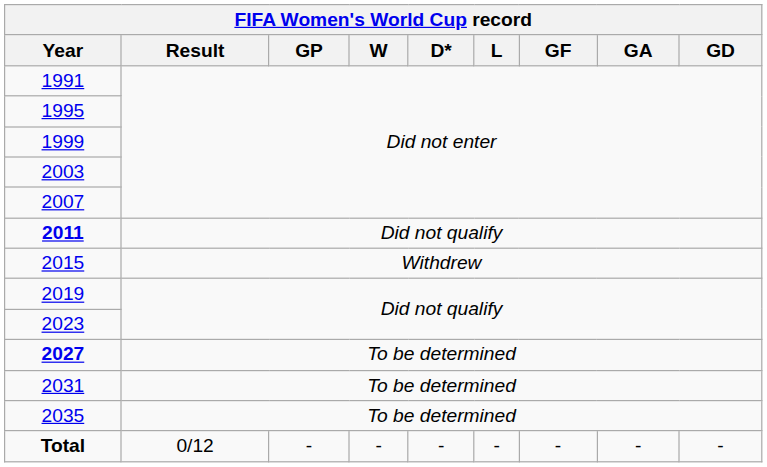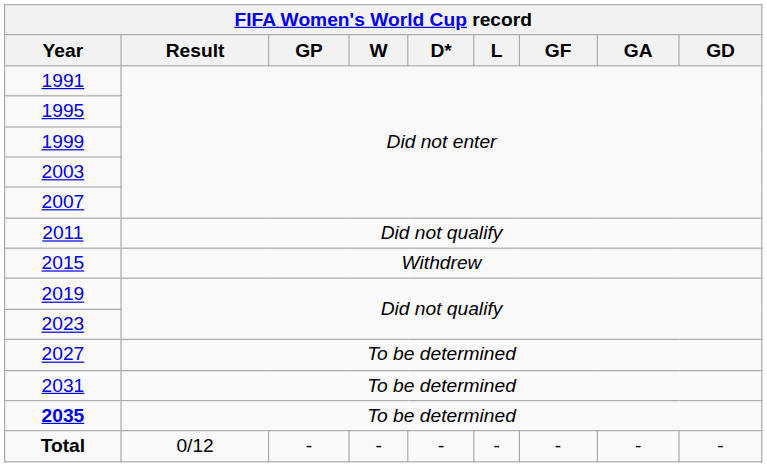(63, 232) bold -> (63, 232) normal
(63, 354) bold -> (63, 354) normal
(63, 415) normal -> (63, 415) bold
